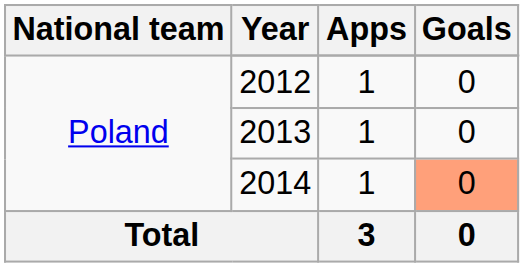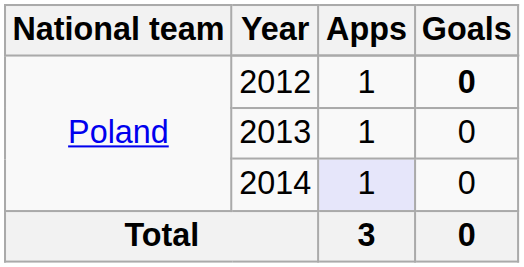(467, 81) normal -> (467, 81) bold
(366, 183) no background -> (366, 183) lavender background
(467, 183) lightsalmon background -> (467, 183) no background
